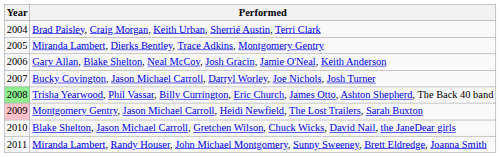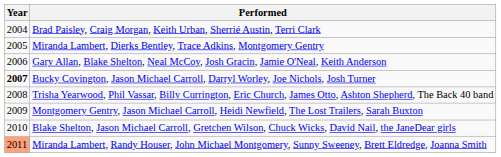(17, 78) normal -> (17, 78) bold
(17, 95) lightgreen background -> (17, 95) no background
(17, 111) pink background -> (17, 111) no background
(17, 144) no background -> (17, 144) lightsalmon background
